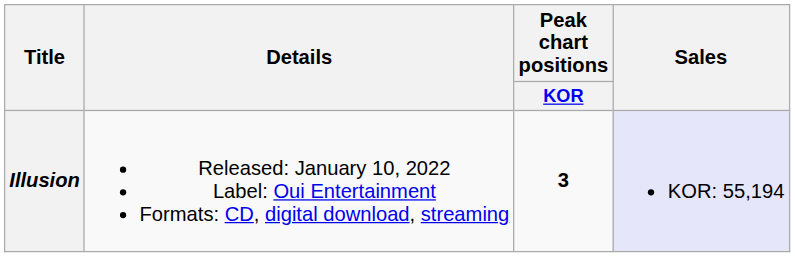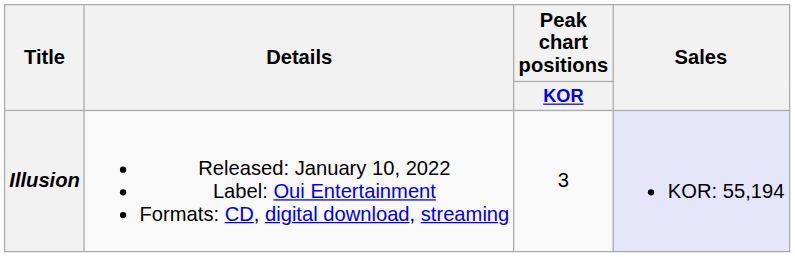(563, 180) bold -> (563, 180) normal
